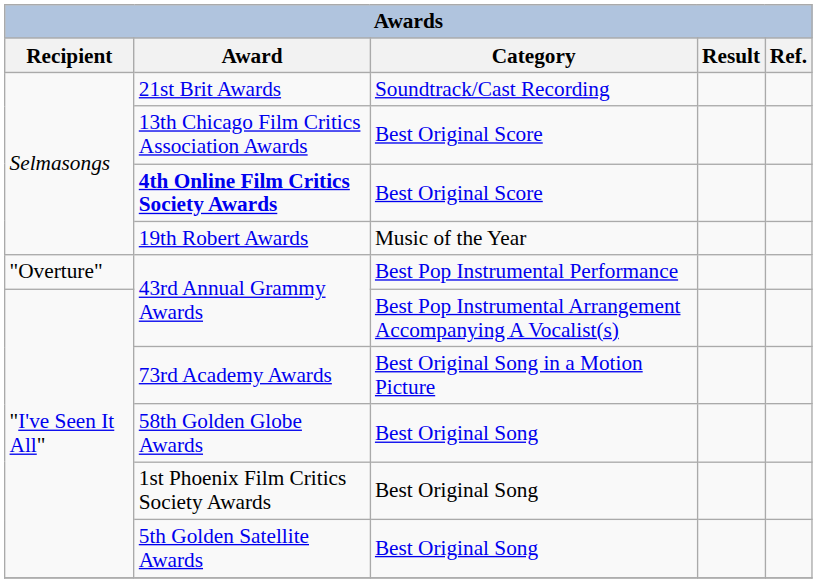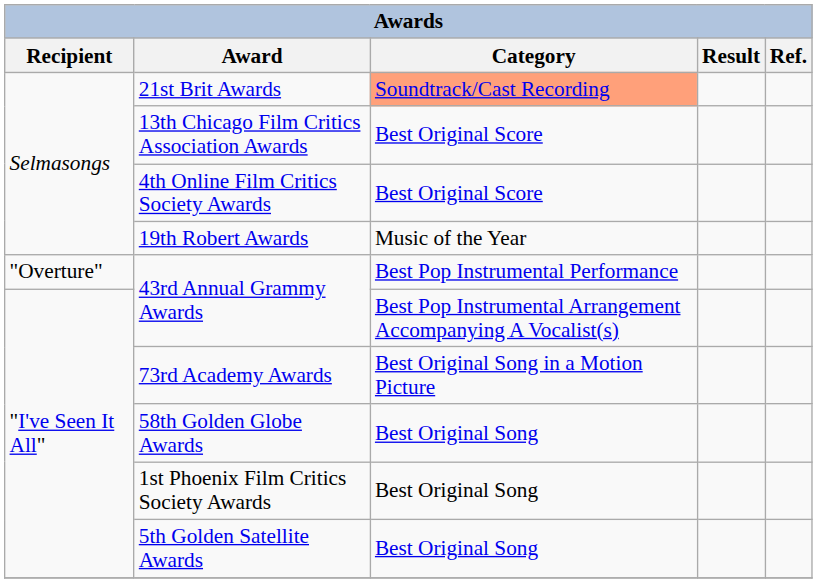(492, 88) no background -> (492, 88) lightsalmon background
(244, 192) bold -> (238, 192) normal
